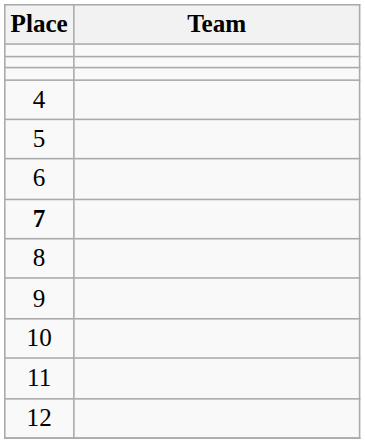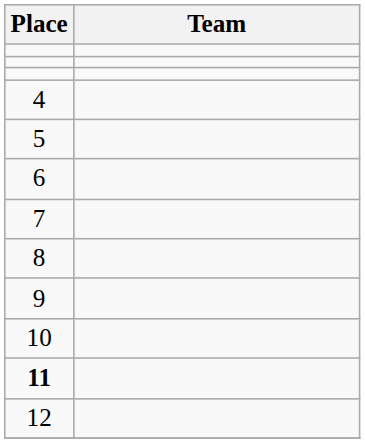(39, 218) bold -> (39, 218) normal
(39, 377) normal -> (39, 377) bold
